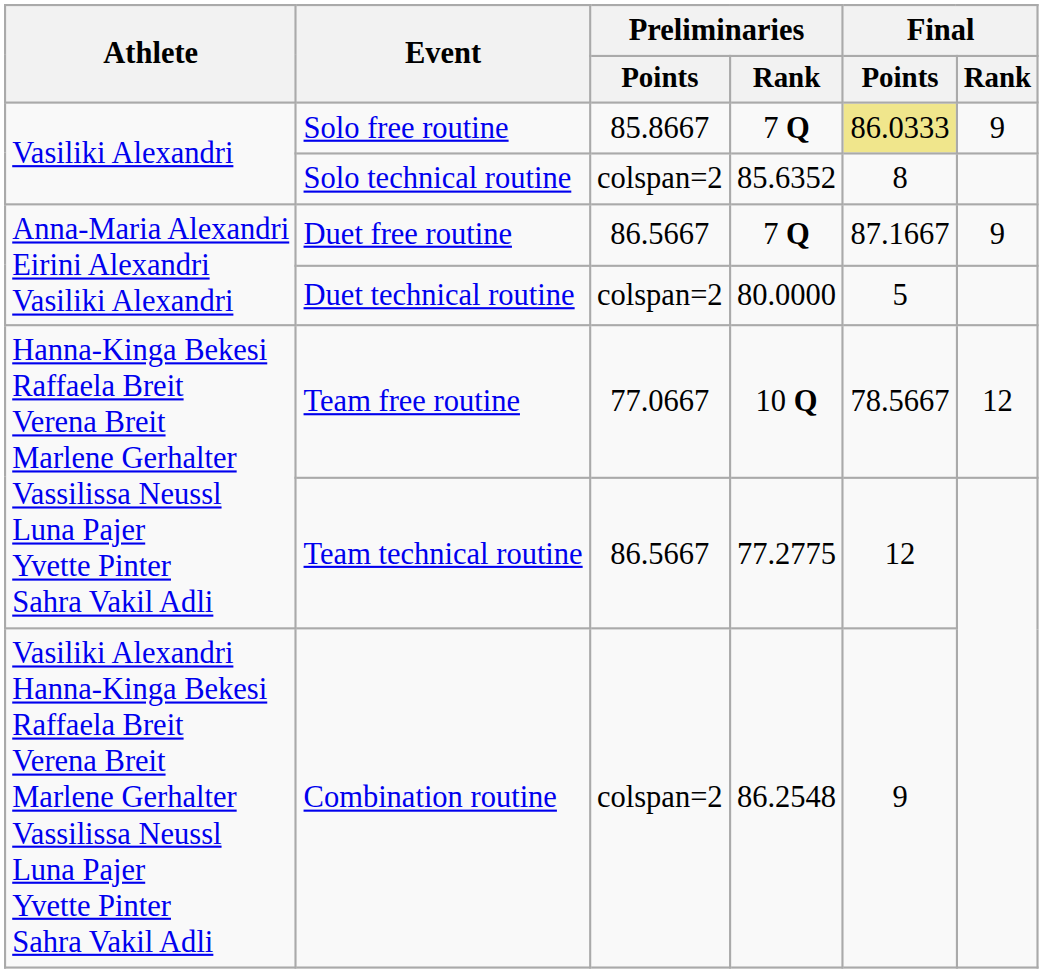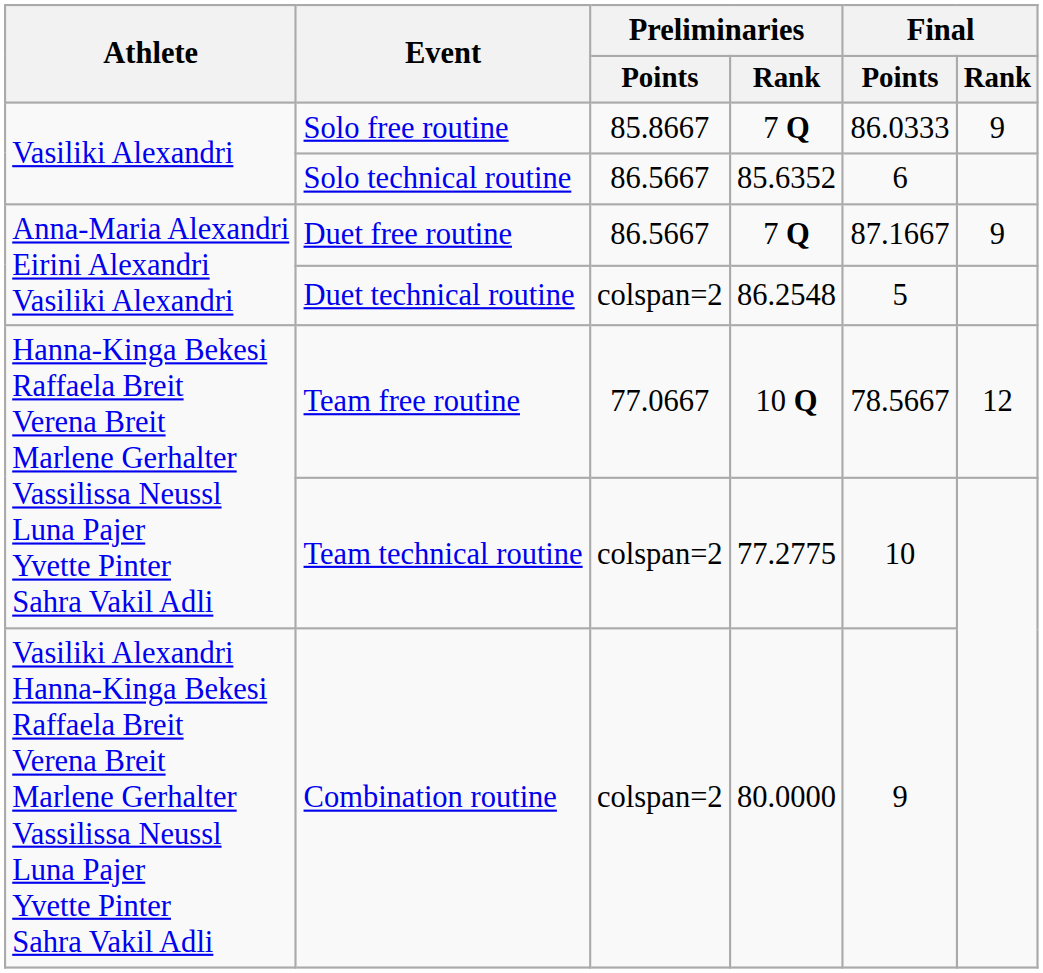(900, 128) khaki background -> (900, 128) no background
(660, 178) colspan=2 -> (660, 178) 86.5667
(900, 178) 8 -> (900, 178) 6
(787, 295) 80.0000 -> (787, 295) 86.2548
(660, 552) 86.5667 -> (660, 552) colspan=2
(900, 552) 12 -> (900, 552) 10
(787, 797) 86.2548 -> (787, 797) 80.0000
